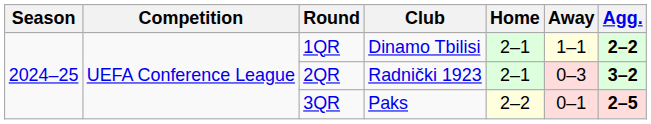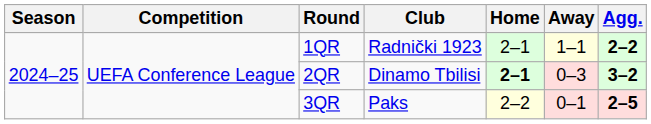(424, 47) Dinamo Tbilisi -> (425, 47) Radnički 1923
(425, 75) Radnički 1923 -> (424, 75) Dinamo Tbilisi
(515, 75) normal -> (515, 75) bold
